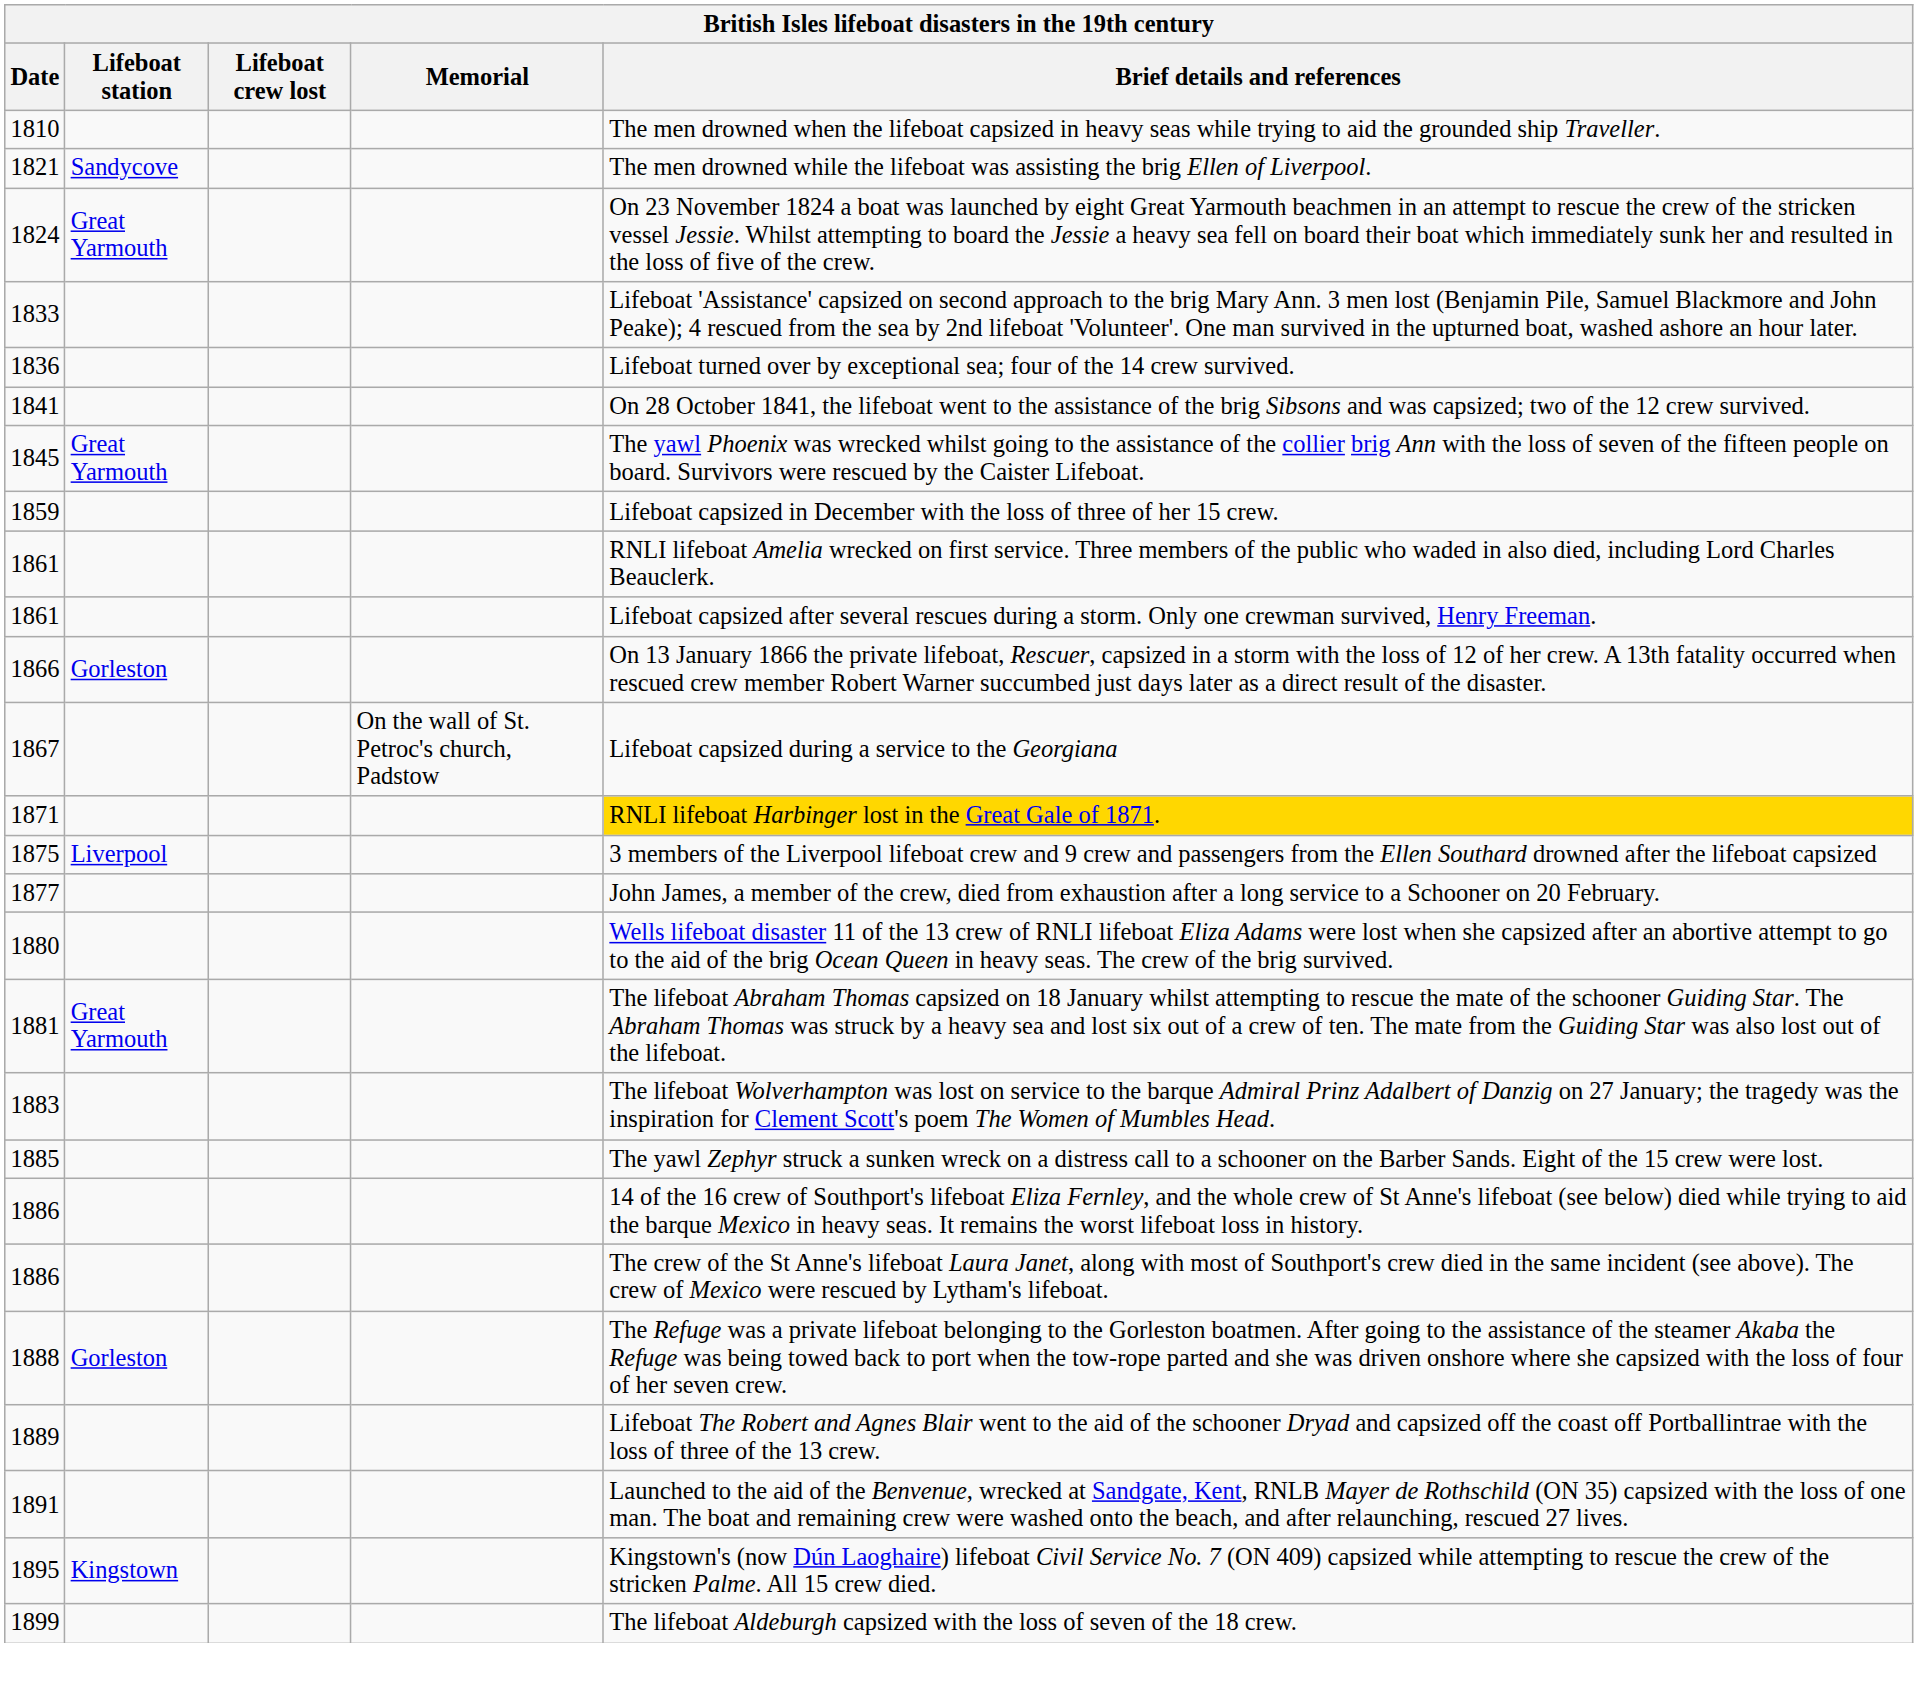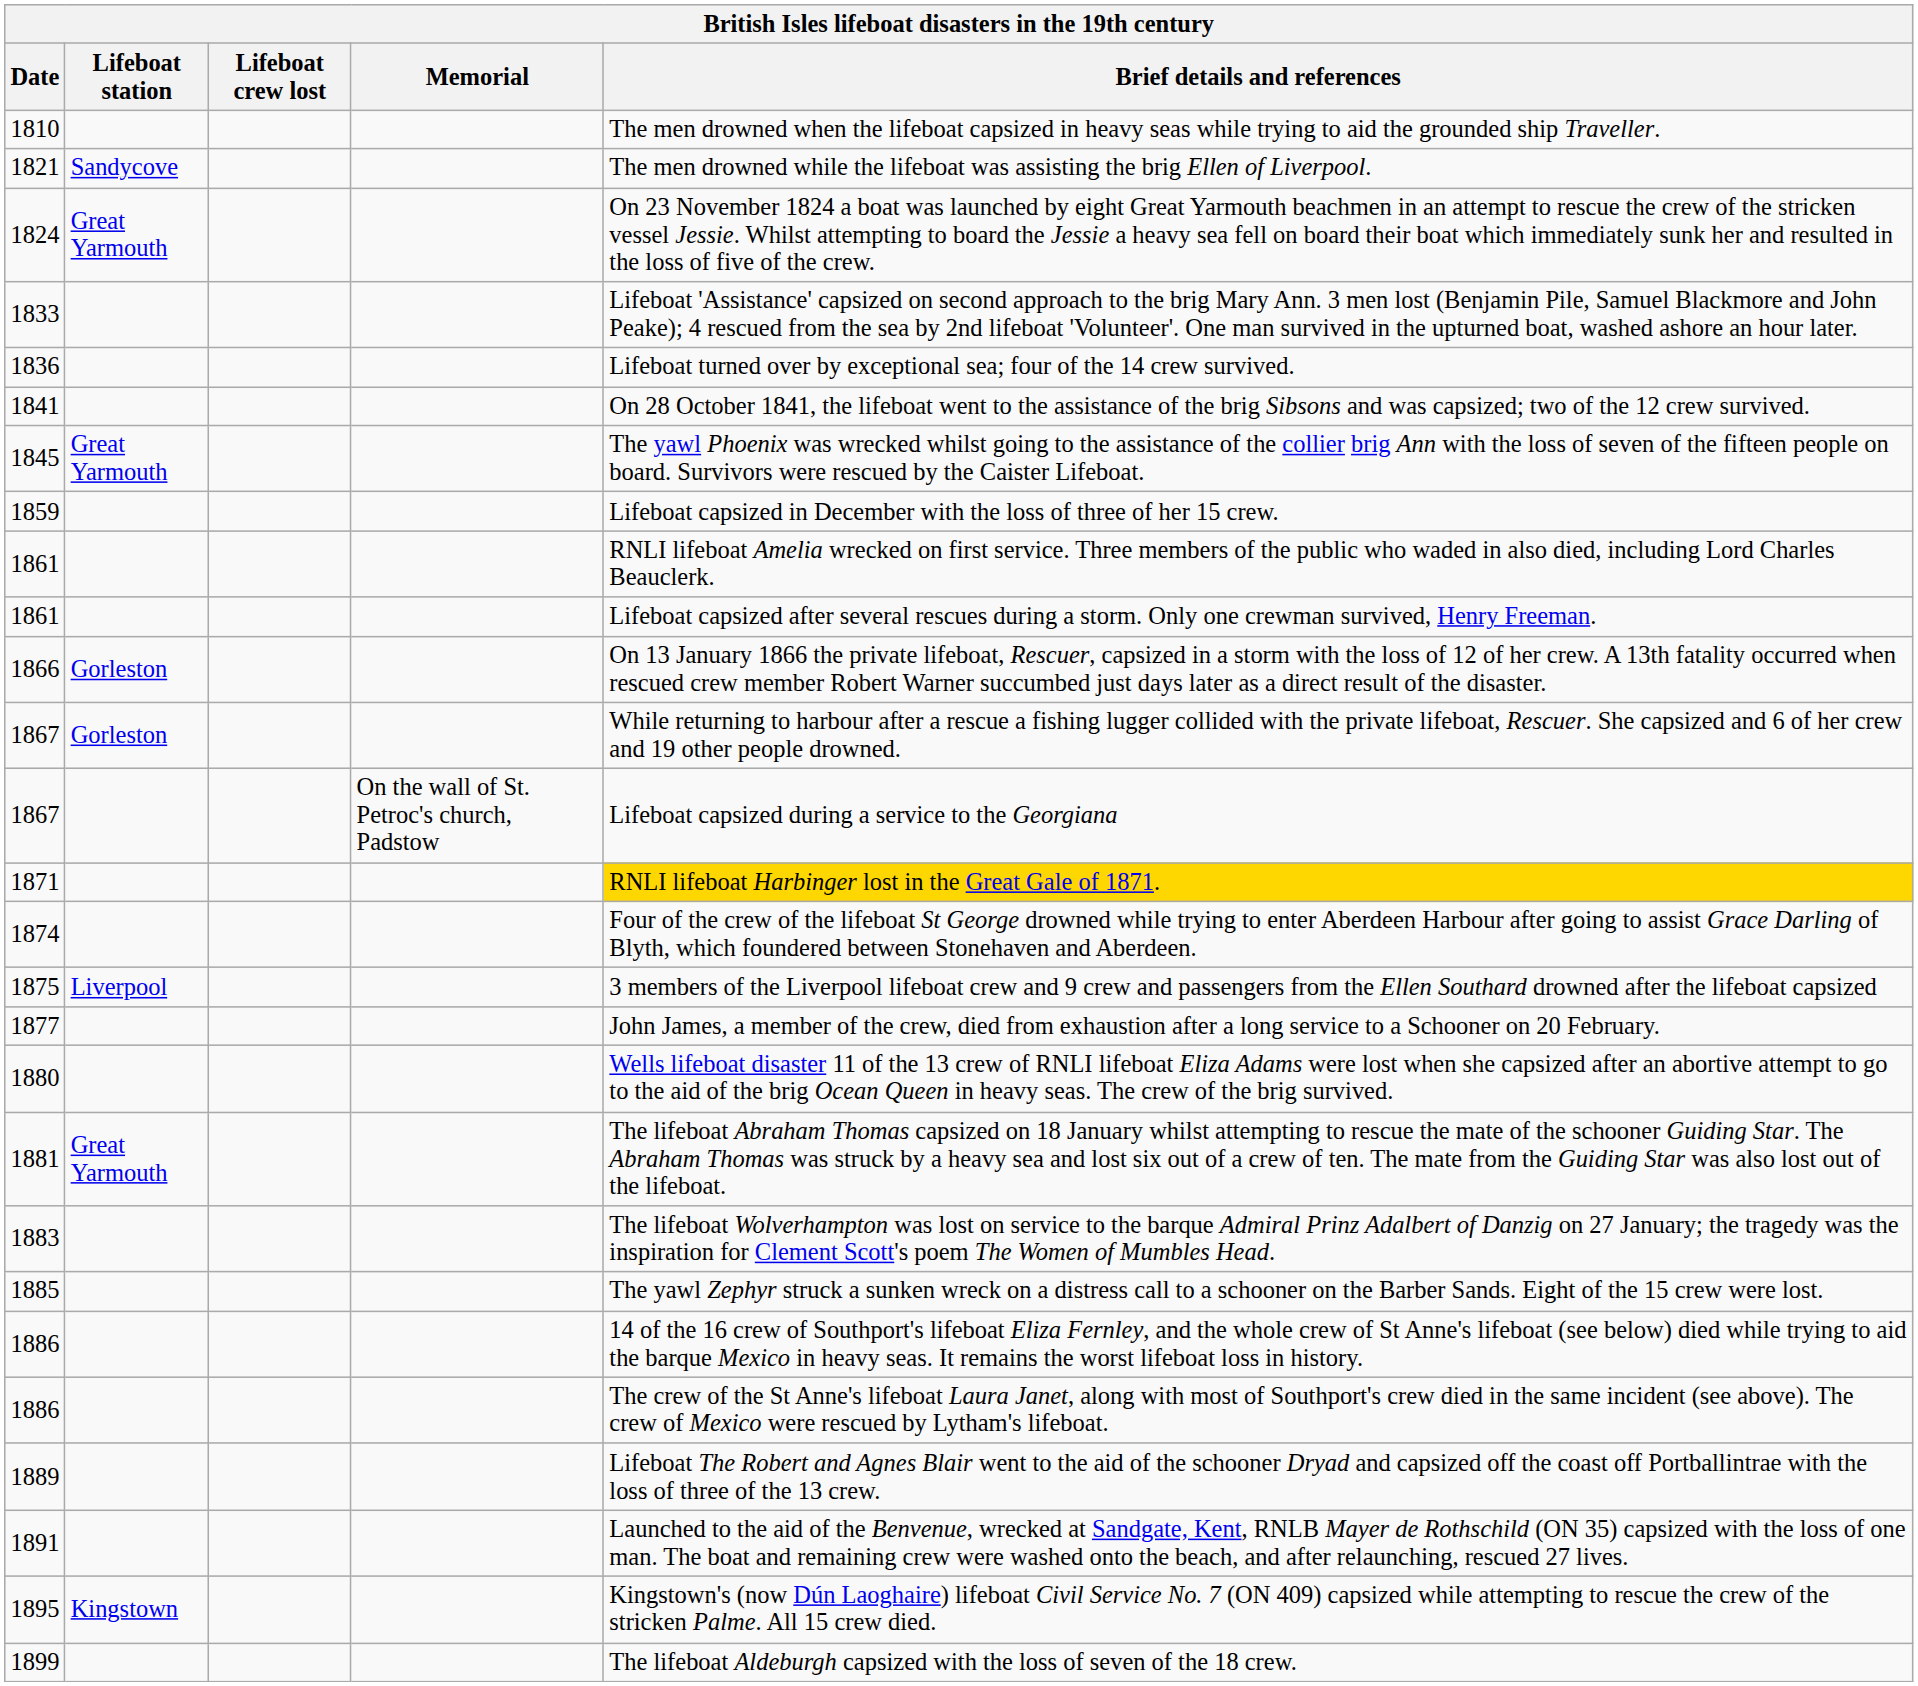+ row: (35, 735)
+ row: (35, 934)
- row: (35, 1357)
